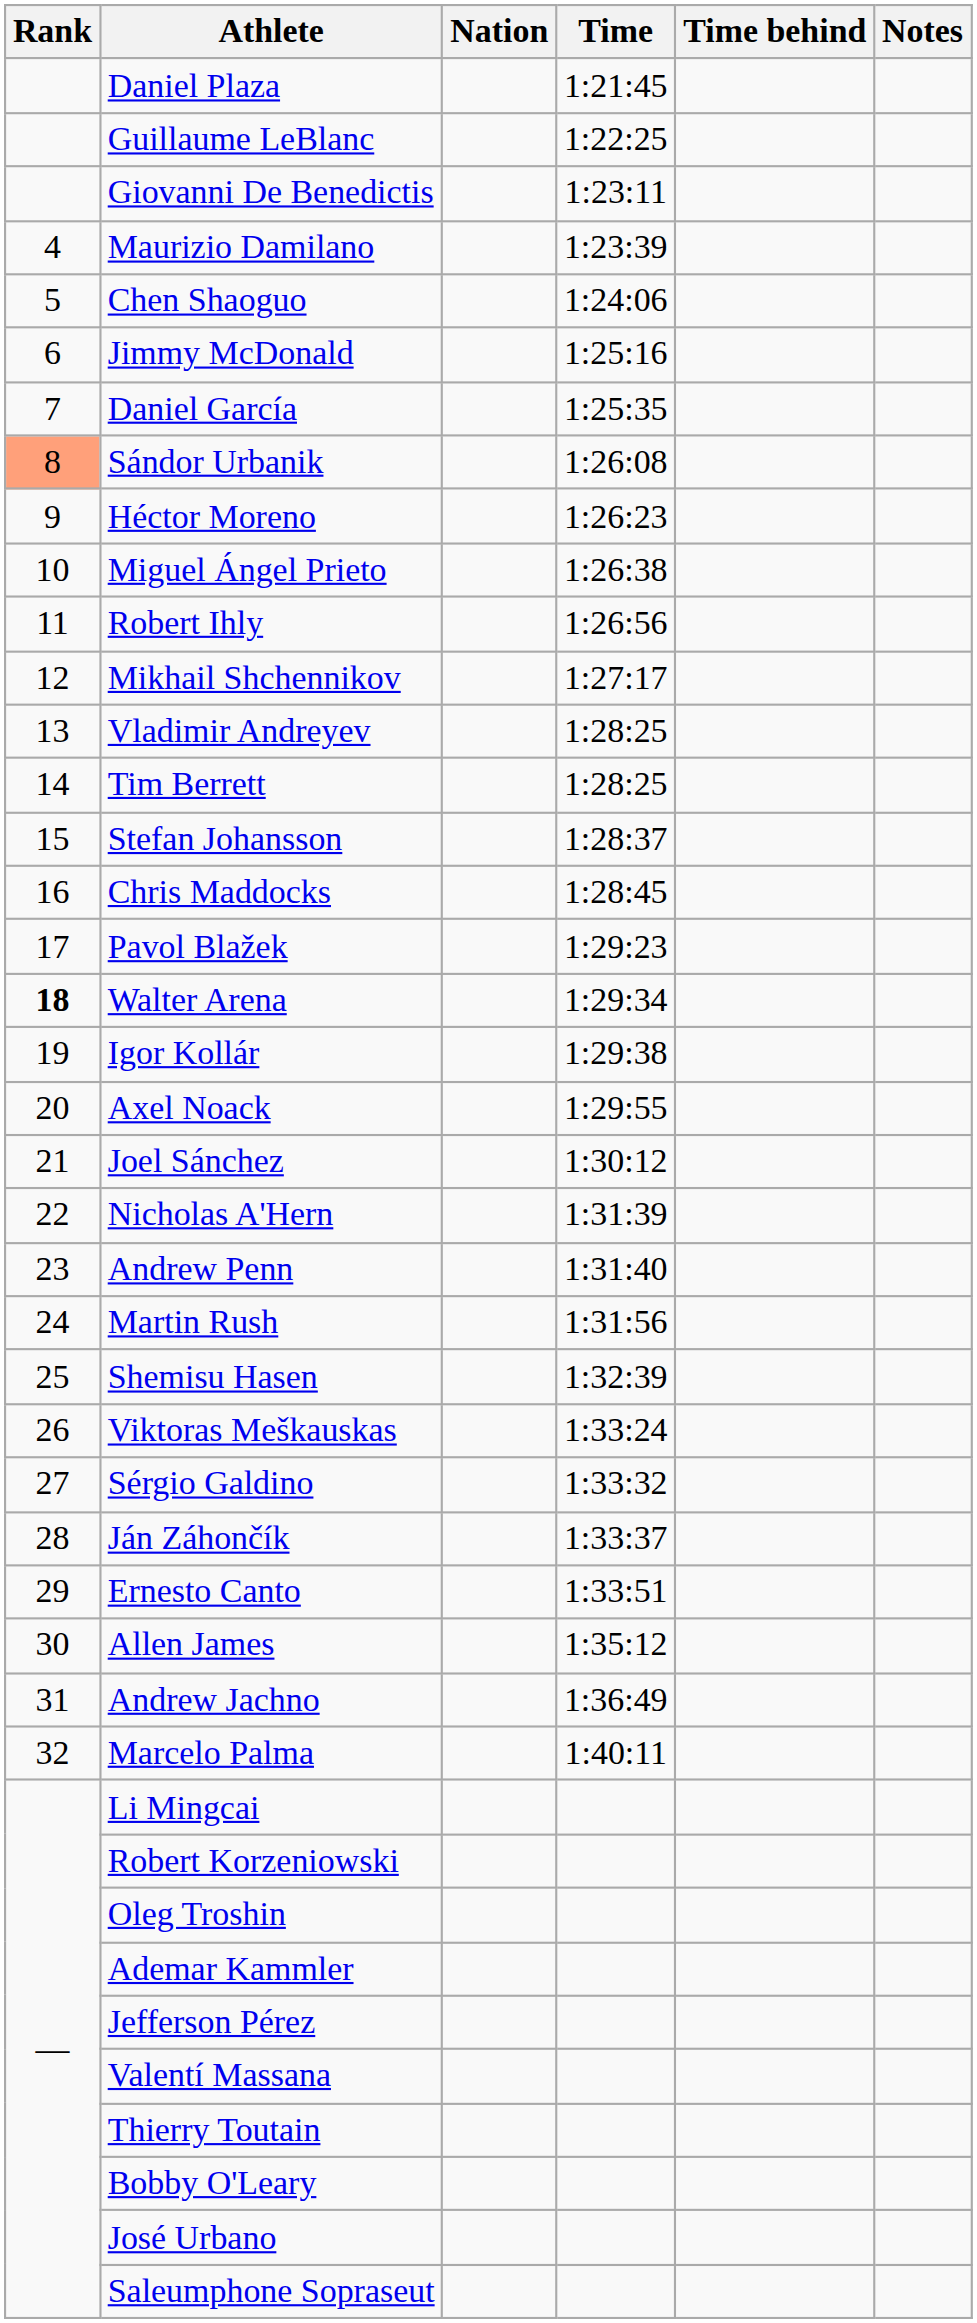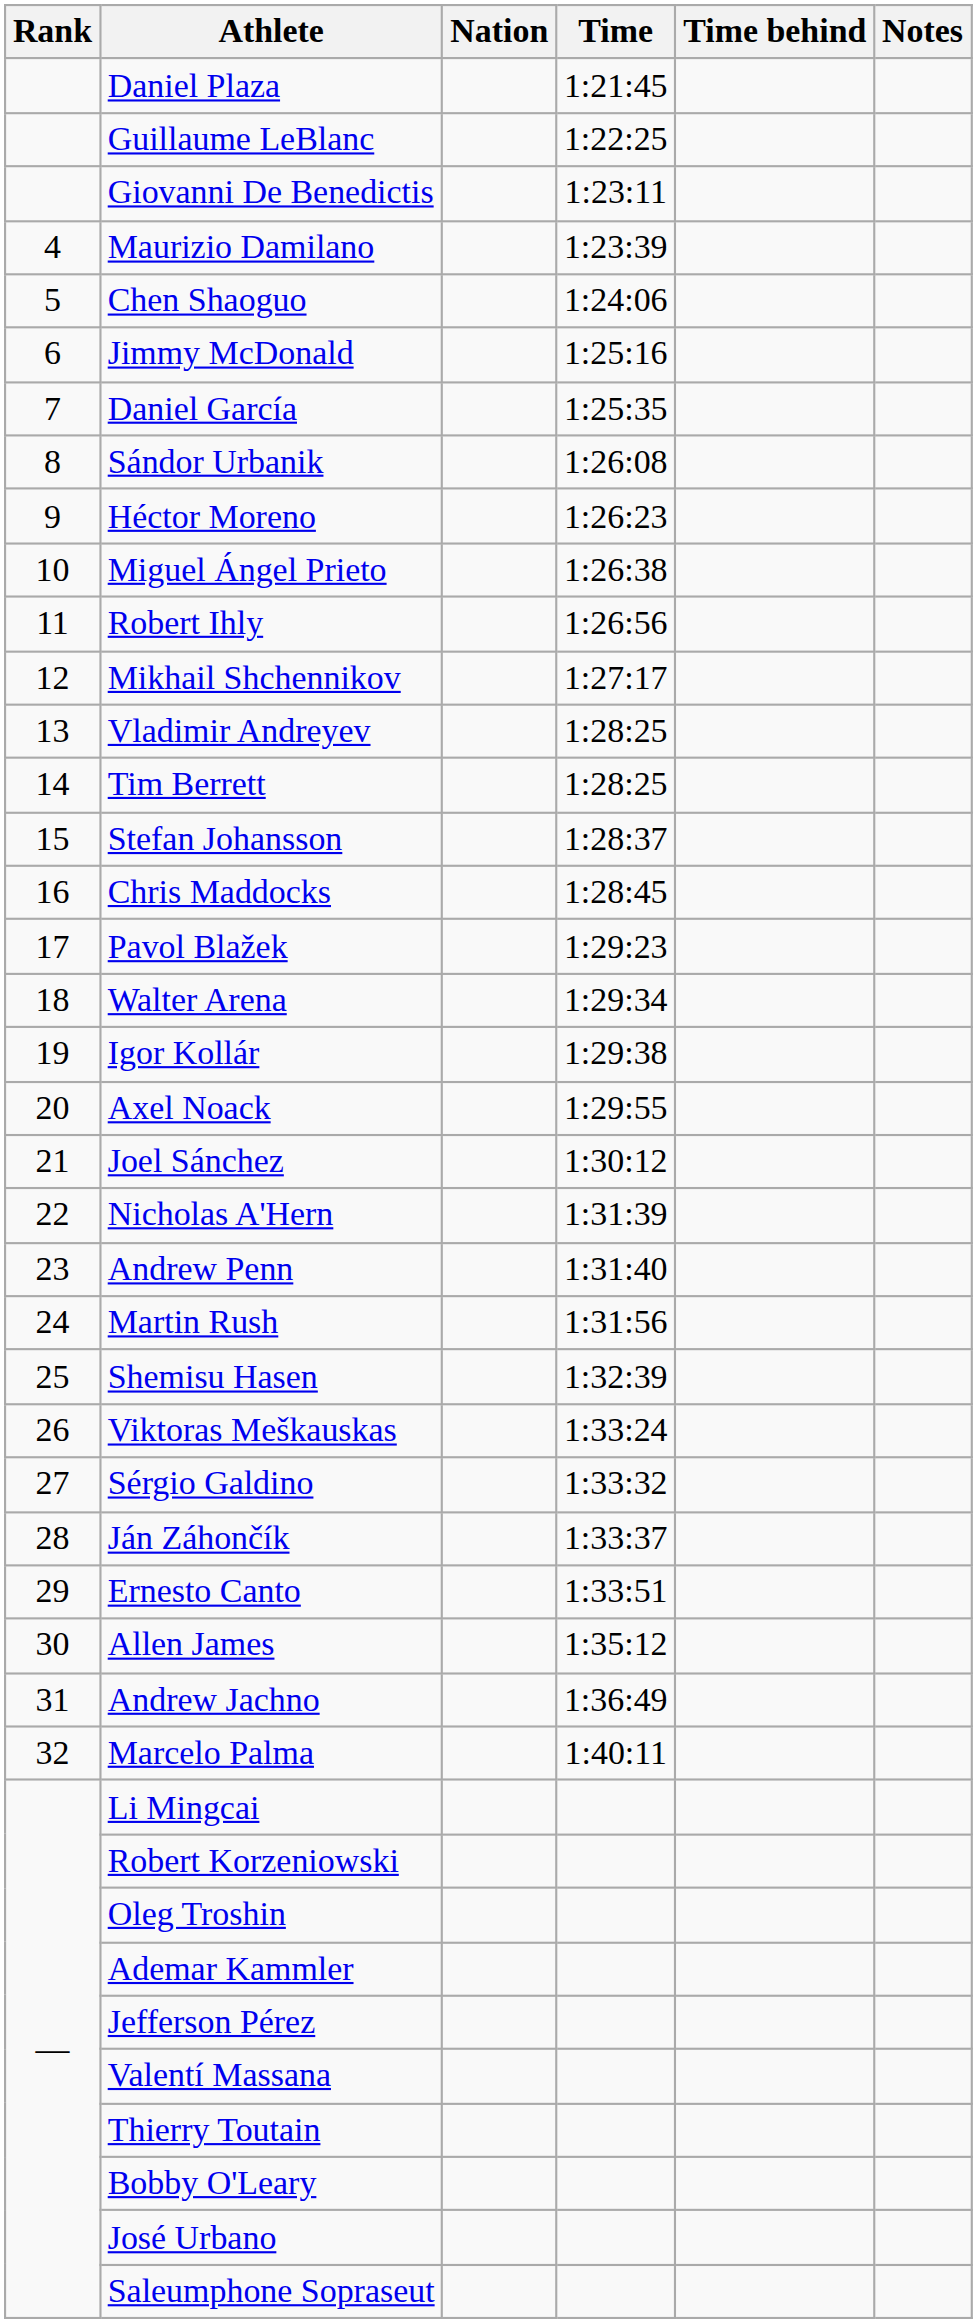(52, 461) lightsalmon background -> (52, 461) no background
(52, 999) bold -> (52, 999) normal
